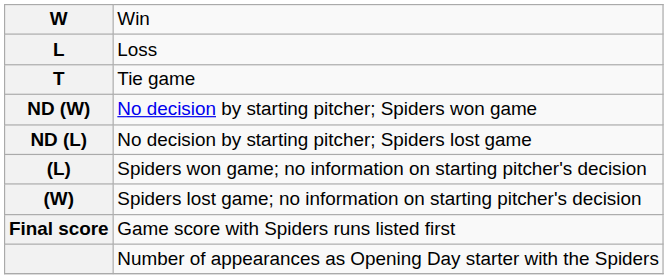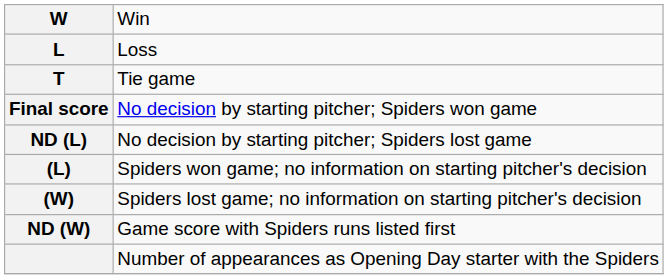(59, 109) ND (W) -> (59, 109) Final score
(59, 229) Final score -> (59, 229) ND (W)
